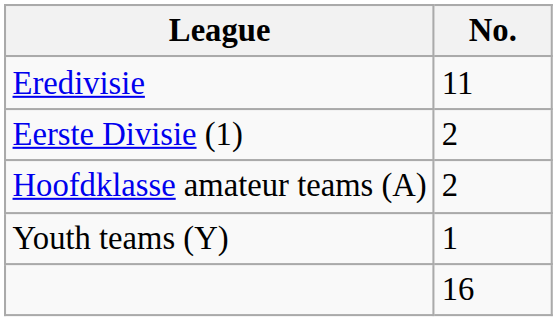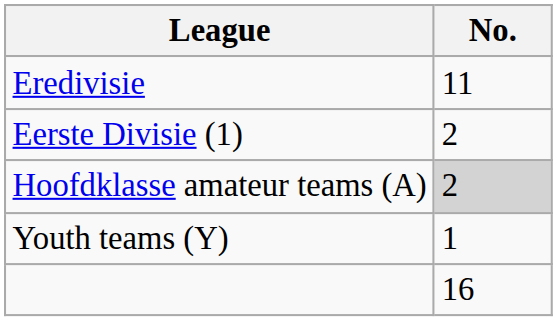(450, 185) no background -> (450, 185) lightgrey background
